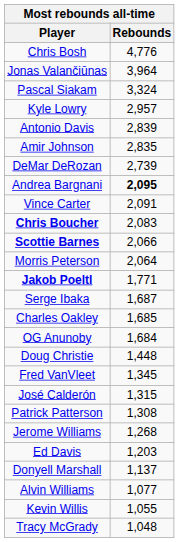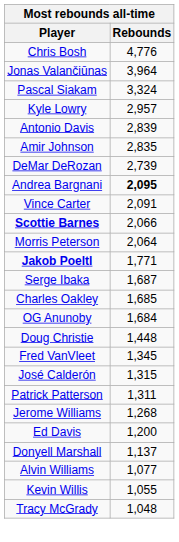- row: (57, 223)
(142, 413) 1,308 -> (142, 394) 1,311
(142, 451) 1,203 -> (142, 432) 1,200
